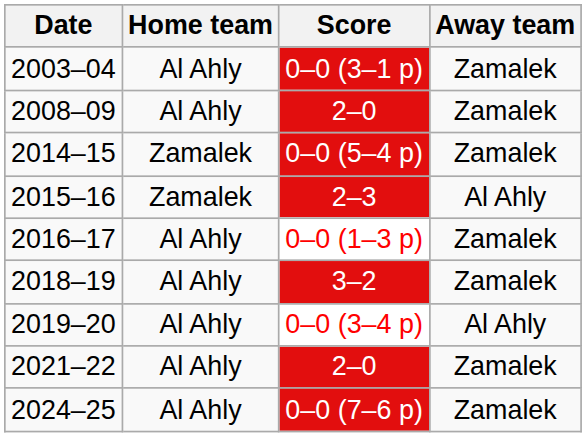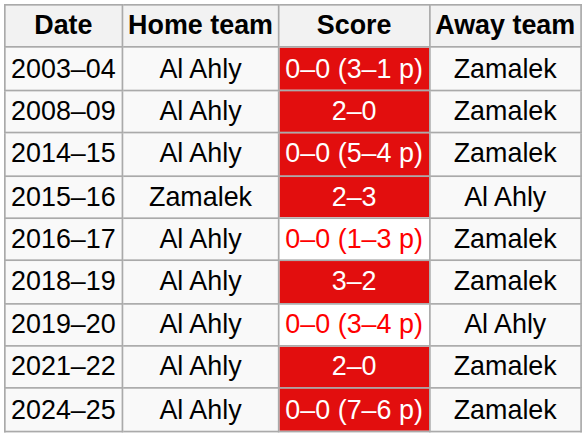(201, 153) Zamalek -> (201, 153) Al Ahly
